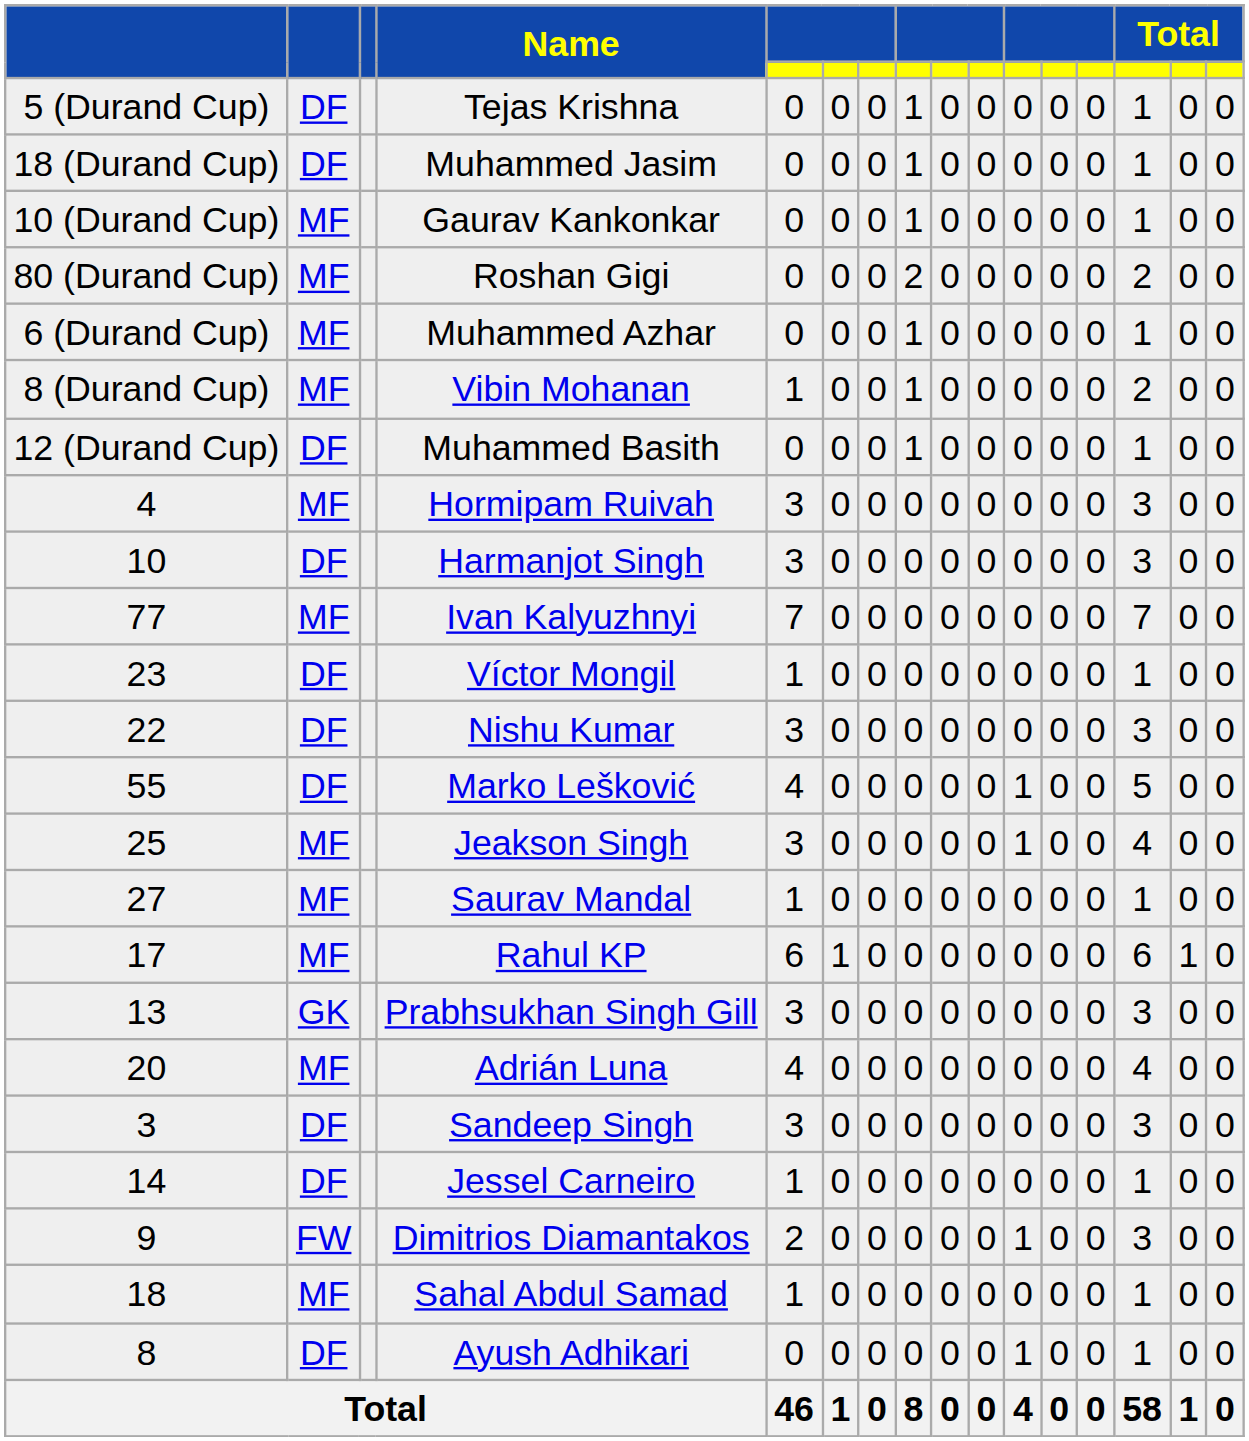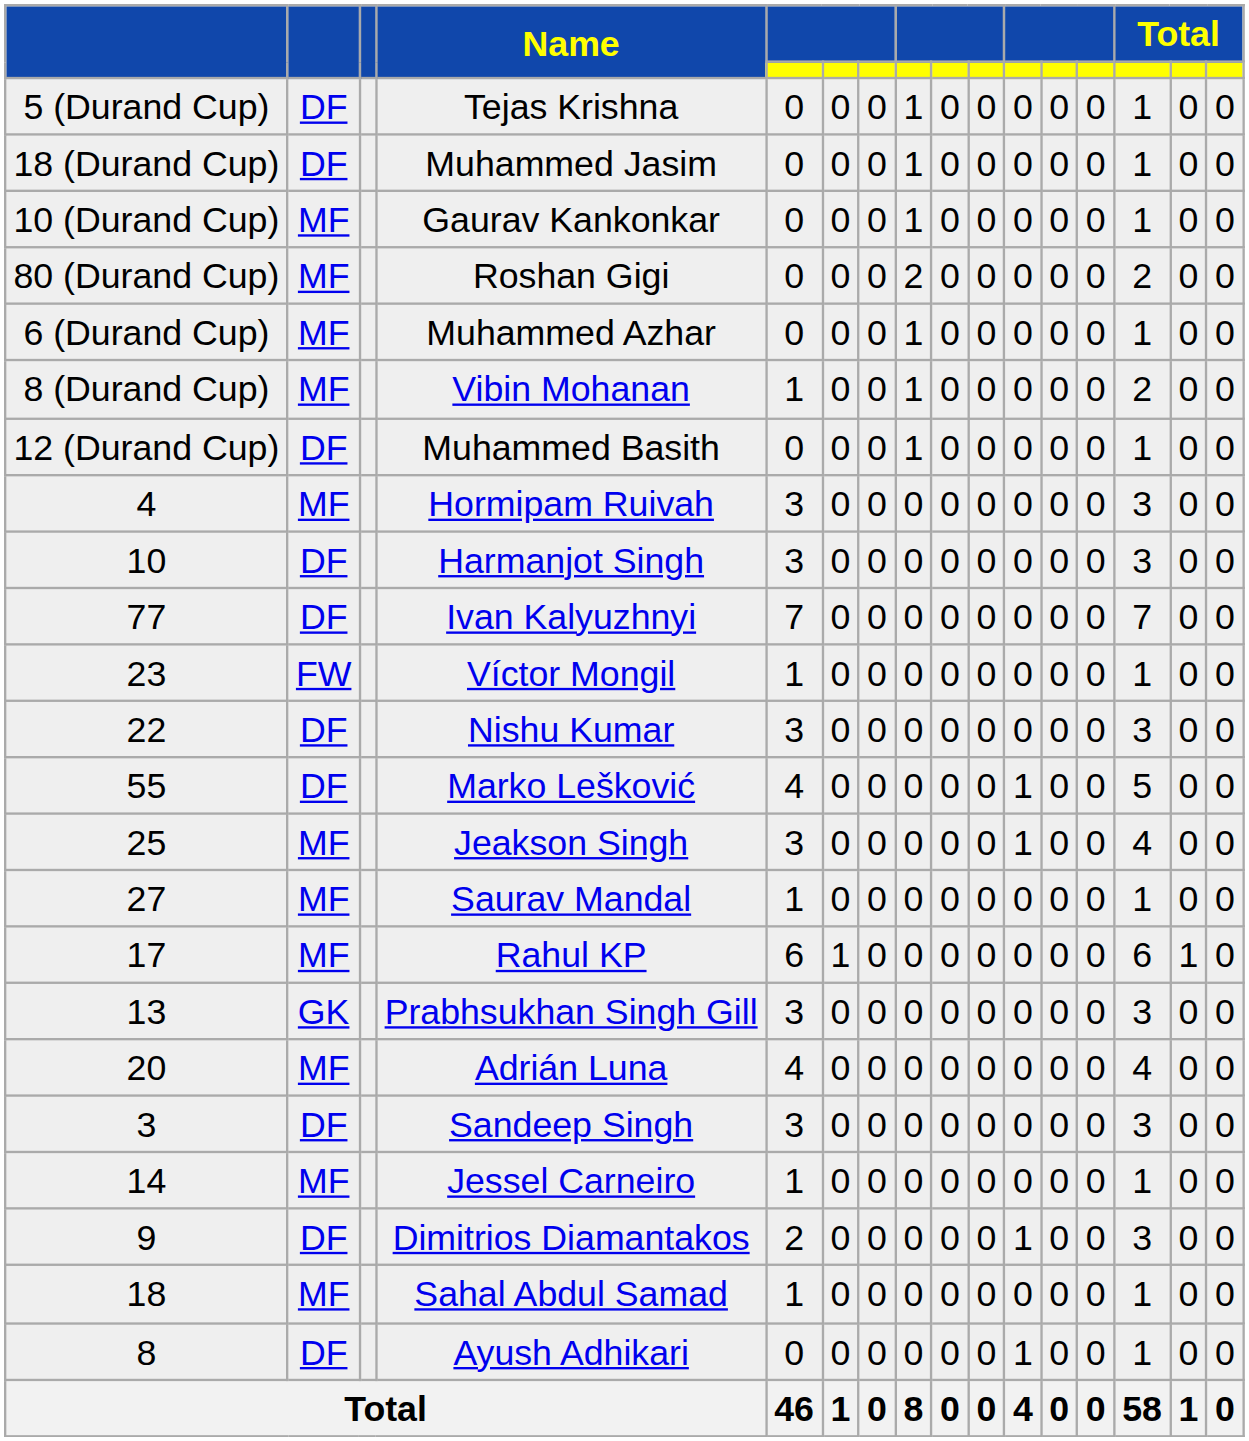(324, 616) MF -> (324, 616) DF
(324, 672) DF -> (324, 672) FW
(324, 1181) DF -> (324, 1181) MF
(324, 1238) FW -> (324, 1238) DF
